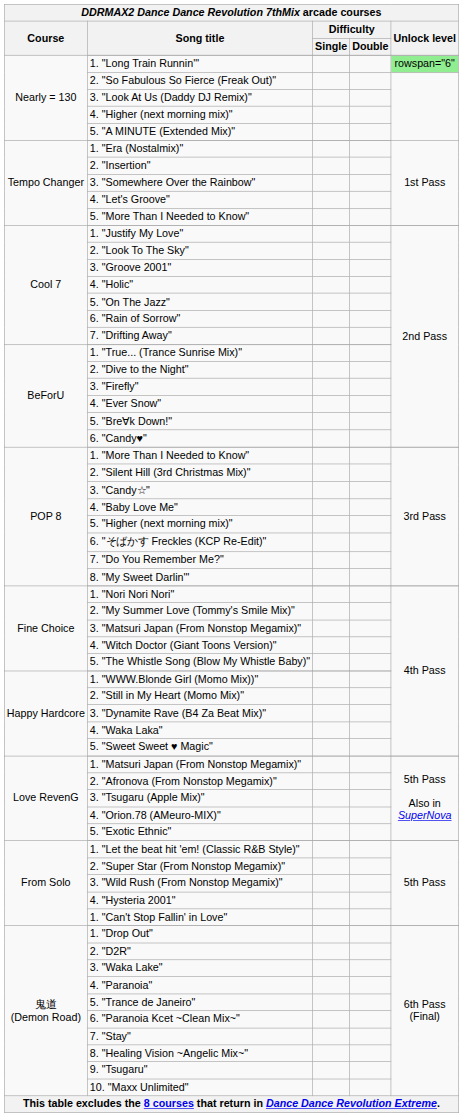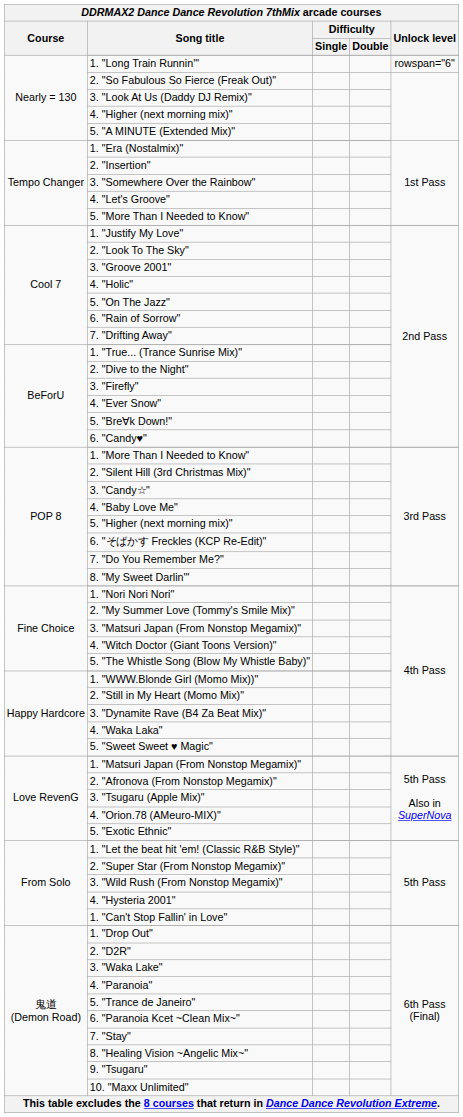(425, 64) lightgreen background -> (425, 64) no background
